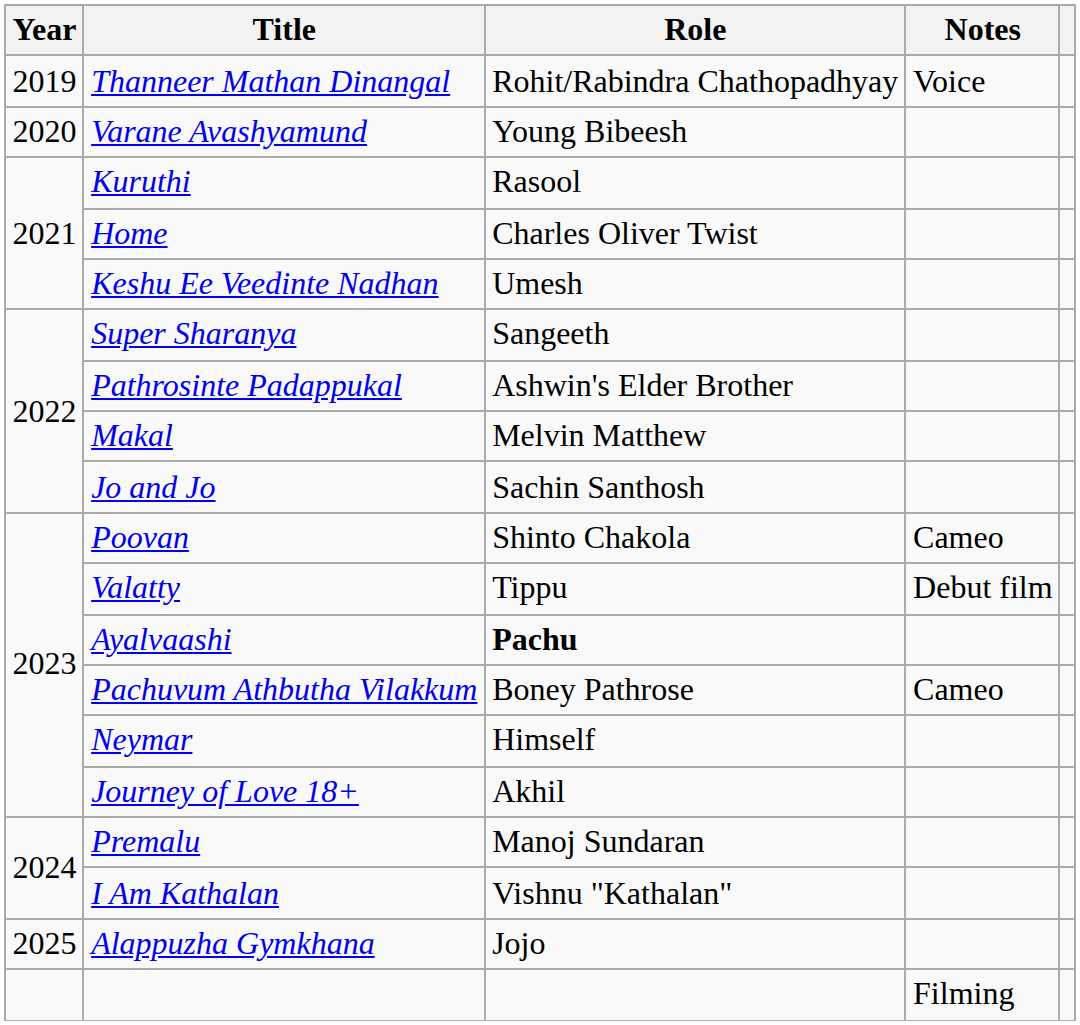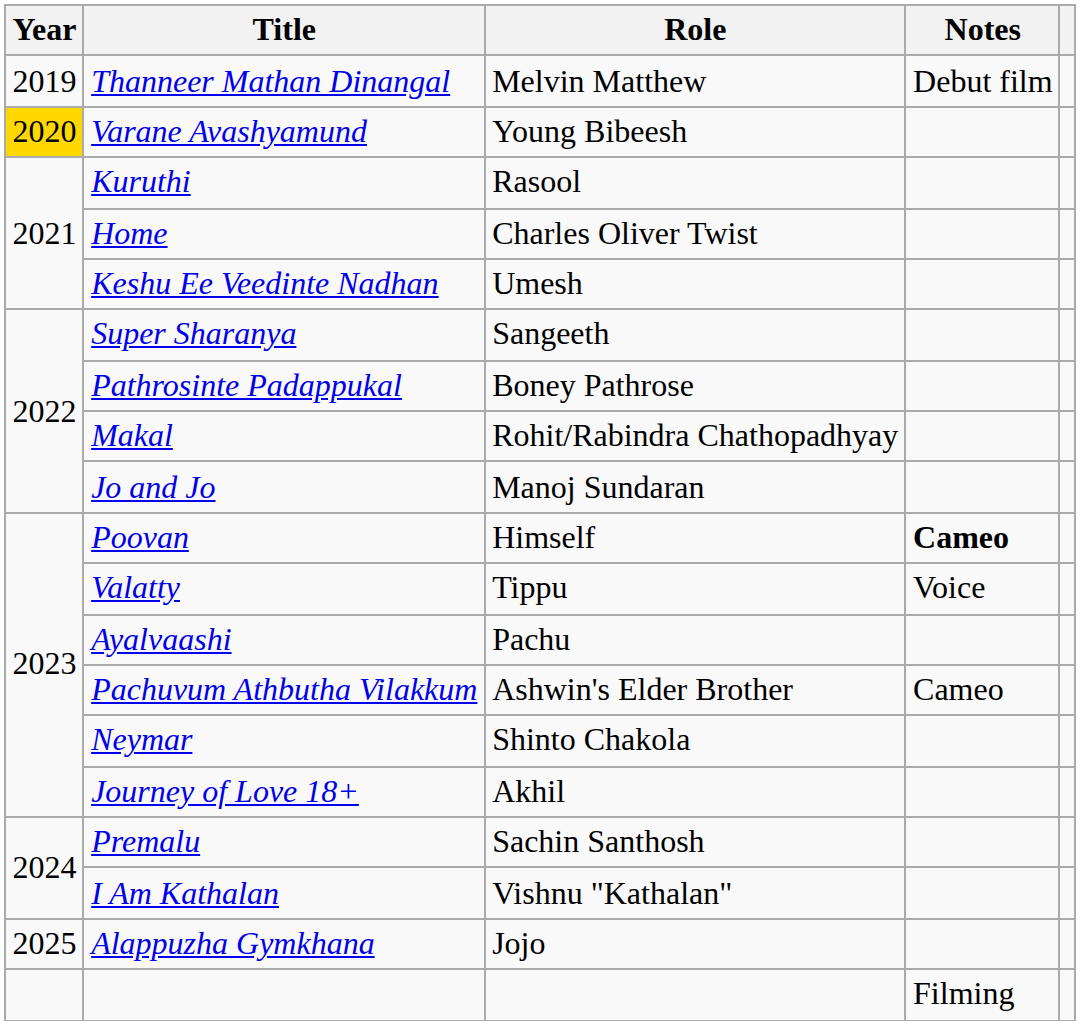(695, 80) Rohit/Rabindra Chathopadhyay -> (599, 80) Melvin Matthew
(949, 80) Voice -> (983, 80) Debut film
(44, 131) no background -> (44, 131) gold background
(643, 385) Ashwin's Elder Brother -> (593, 385) Boney Pathrose
(599, 435) Melvin Matthew -> (695, 435) Rohit/Rabindra Chathopadhyay
(598, 486) Sachin Santhosh -> (598, 486) Manoj Sundaran
(591, 537) Shinto Chakola -> (544, 537) Himself
(958, 537) normal -> (961, 537) bold
(983, 588) Debut film -> (949, 588) Voice
(535, 638) bold -> (531, 638) normal
(593, 689) Boney Pathrose -> (643, 689) Ashwin's Elder Brother
(544, 740) Himself -> (591, 740) Shinto Chakola
(598, 841) Manoj Sundaran -> (598, 841) Sachin Santhosh
